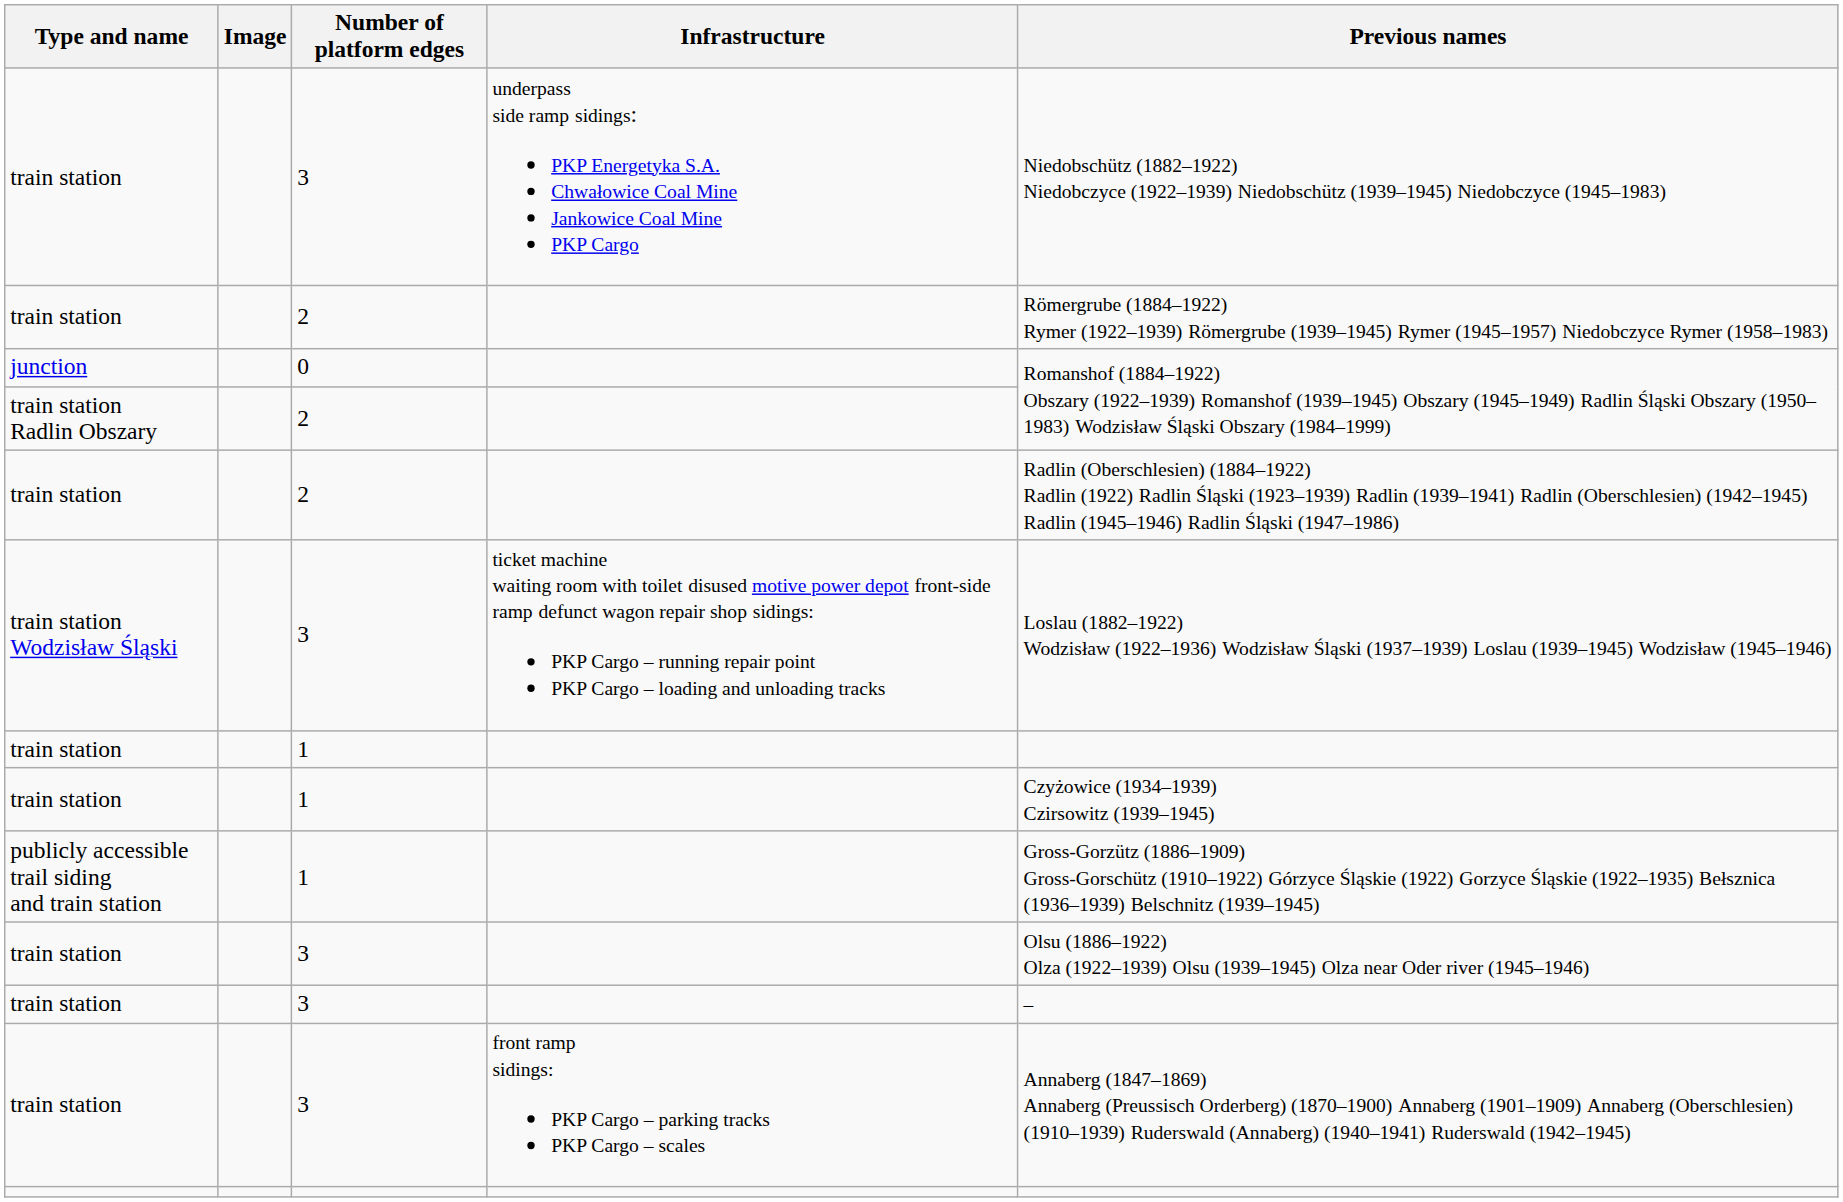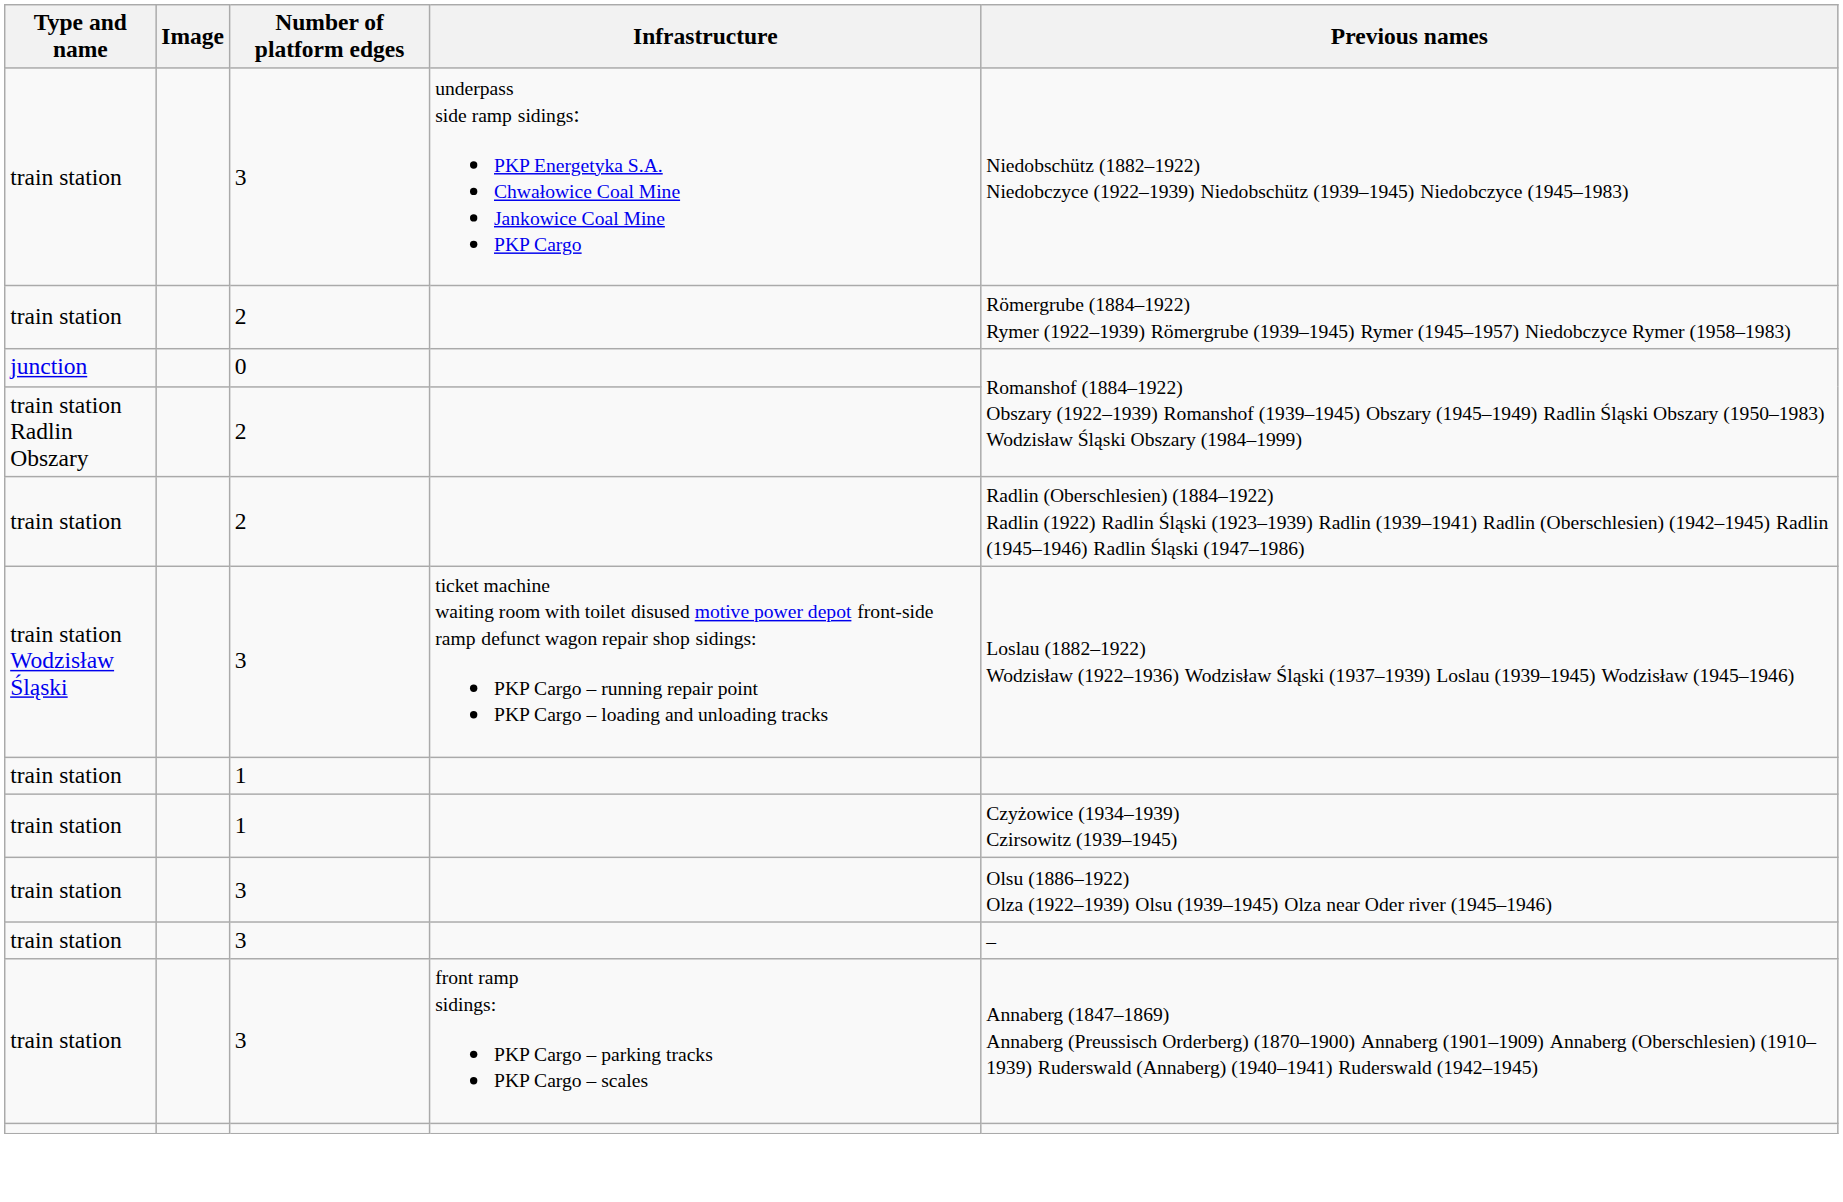- row: (99, 876)
